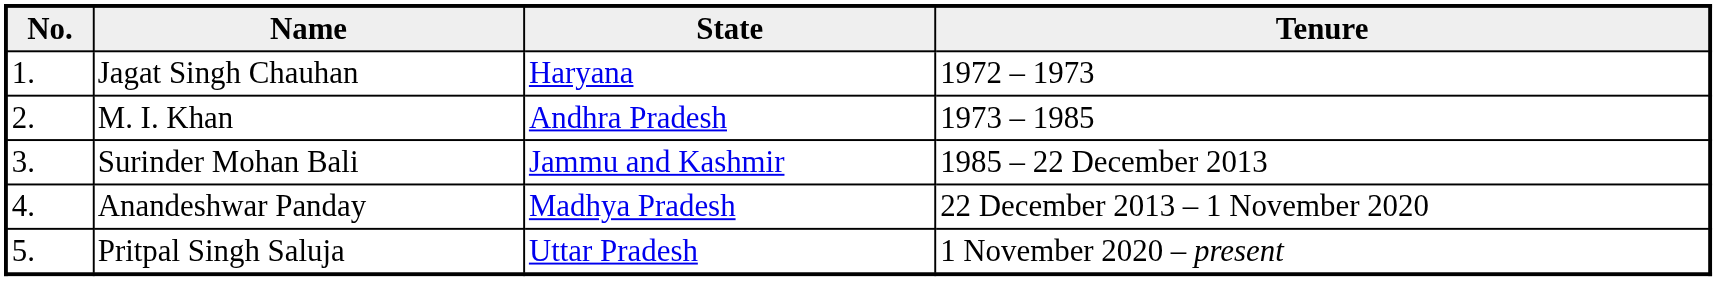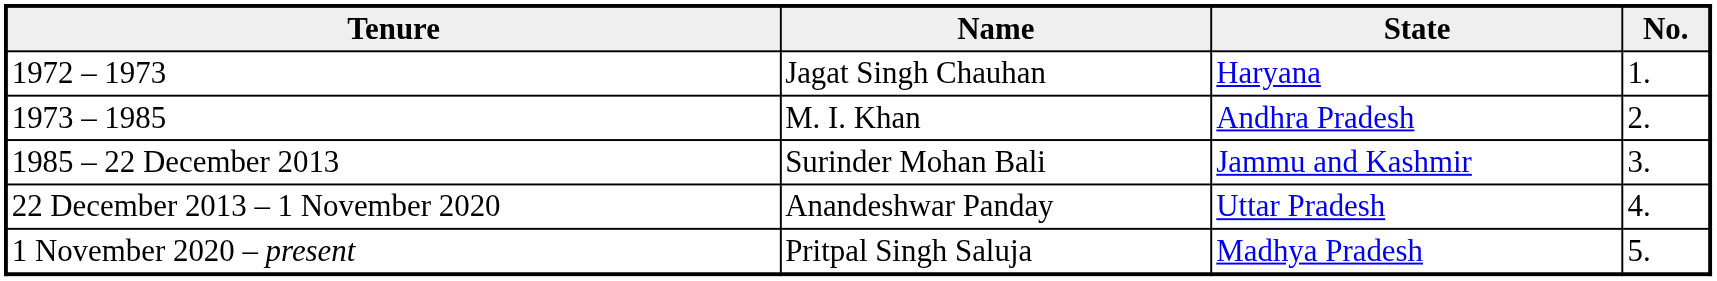columns swapped: (50, 28) <-> (1322, 28)
(632, 206) Madhya Pradesh -> (1301, 206) Uttar Pradesh
(613, 250) Uttar Pradesh -> (1320, 250) Madhya Pradesh
